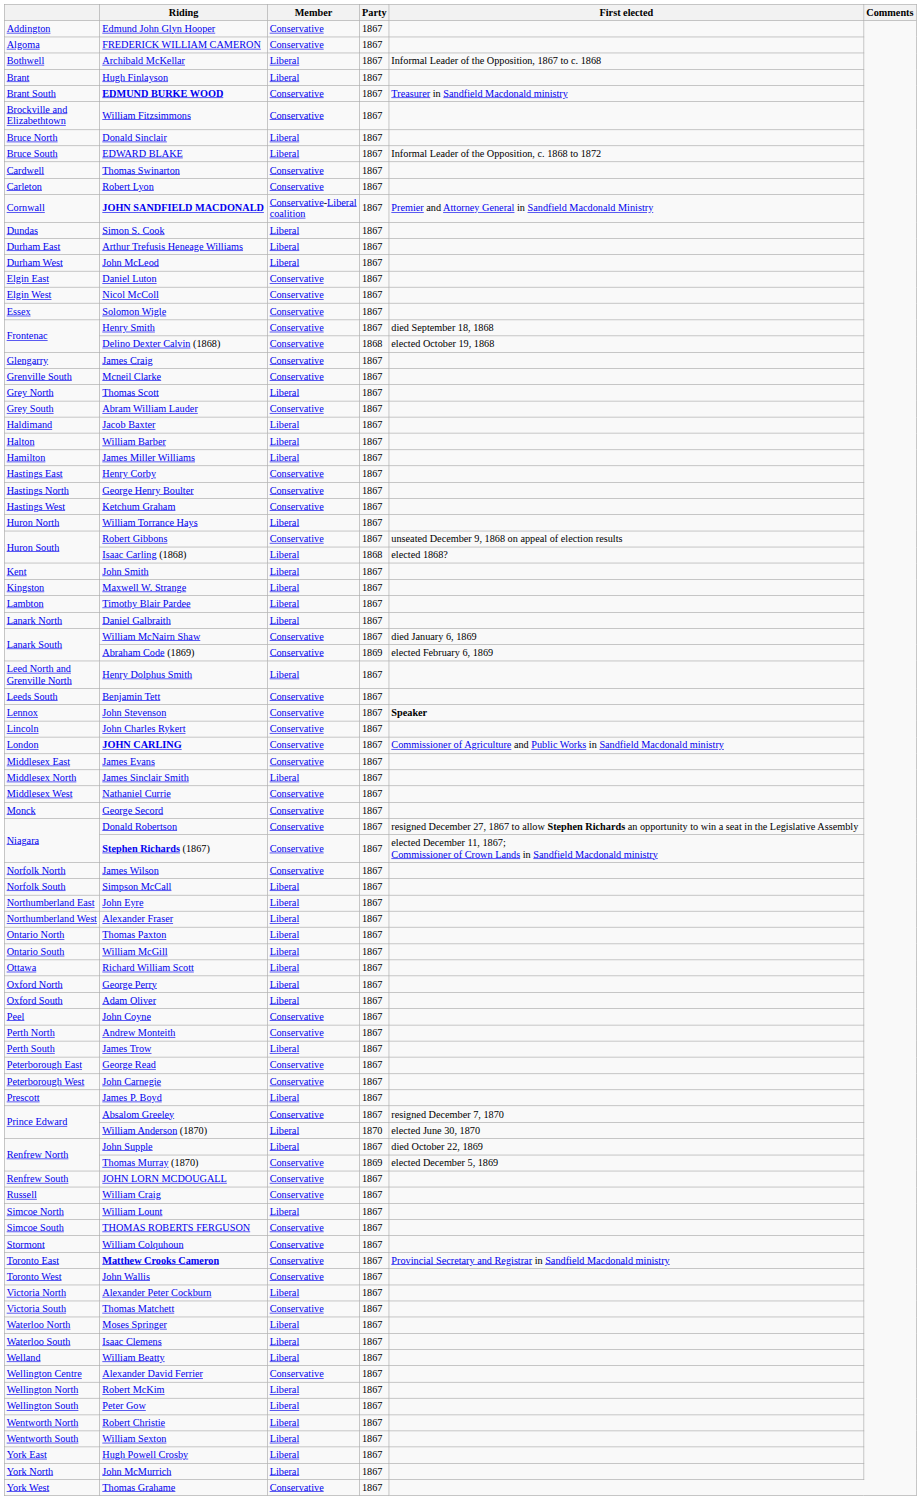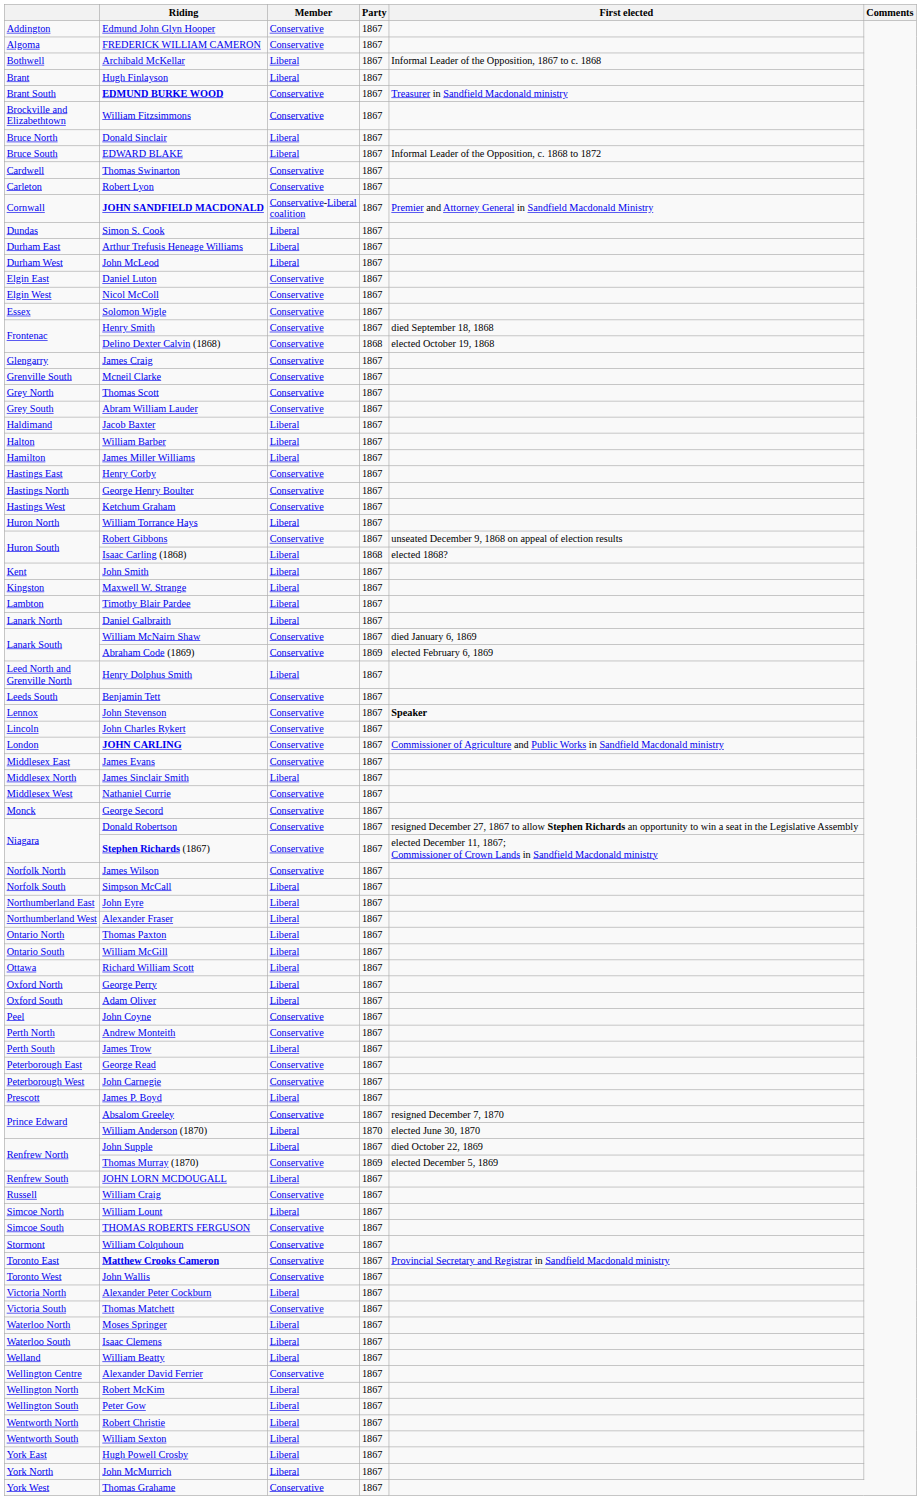(284, 392) Liberal -> (297, 392) Conservative
(297, 1179) Conservative -> (284, 1179) Liberal
